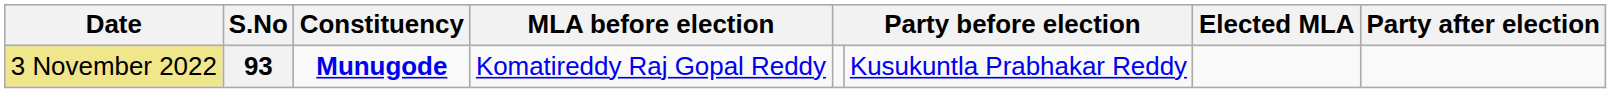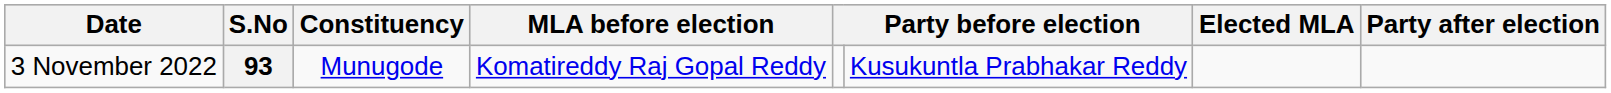(114, 66) khaki background -> (114, 66) no background
(382, 66) bold -> (382, 66) normal
